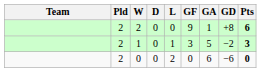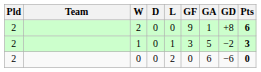columns swapped: (58, 12) <-> (121, 12)
